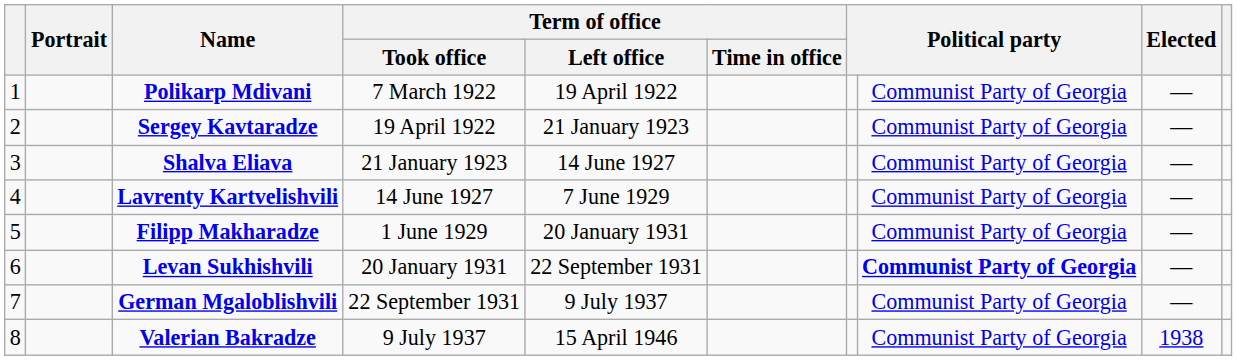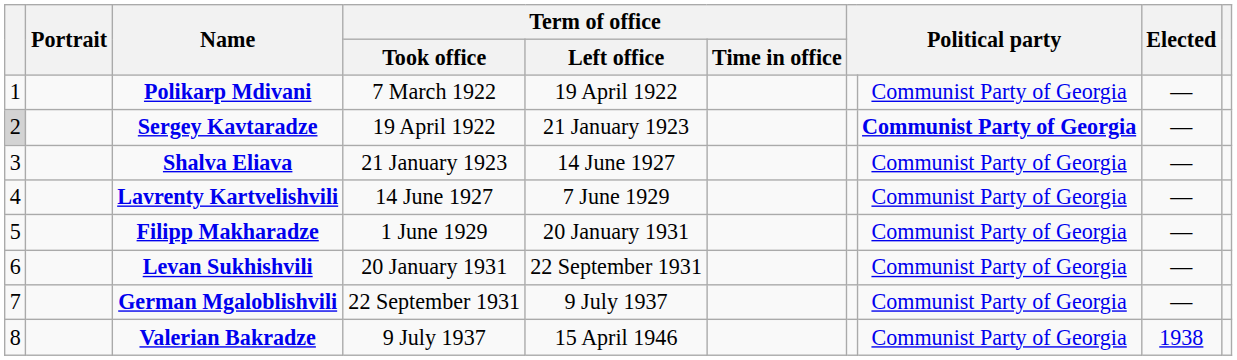(15, 127) no background -> (15, 127) lightgrey background
(999, 127) normal -> (999, 127) bold
(999, 267) bold -> (999, 267) normal
